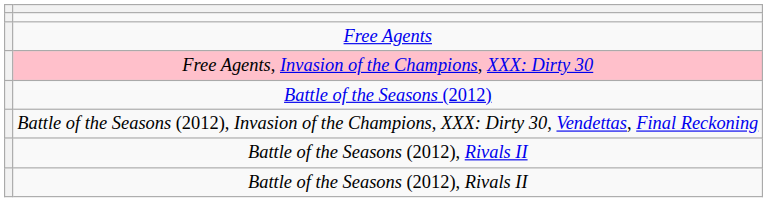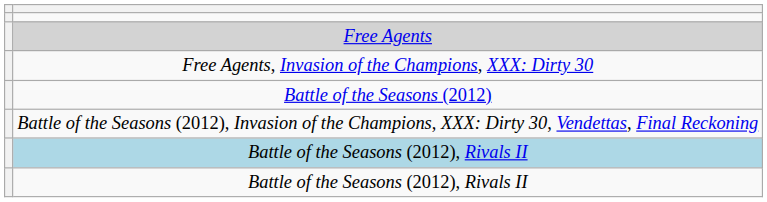(388, 36) no background -> (388, 36) lightgrey background
(388, 65) pink background -> (388, 65) no background
(388, 152) no background -> (388, 152) lightblue background
